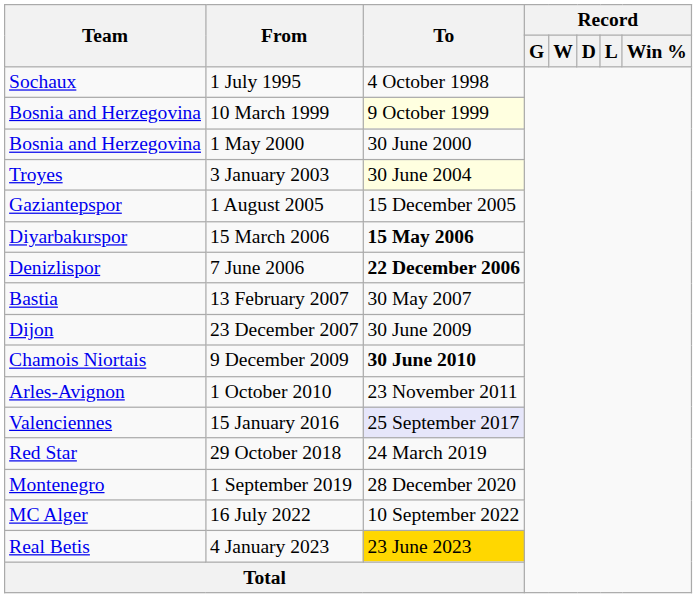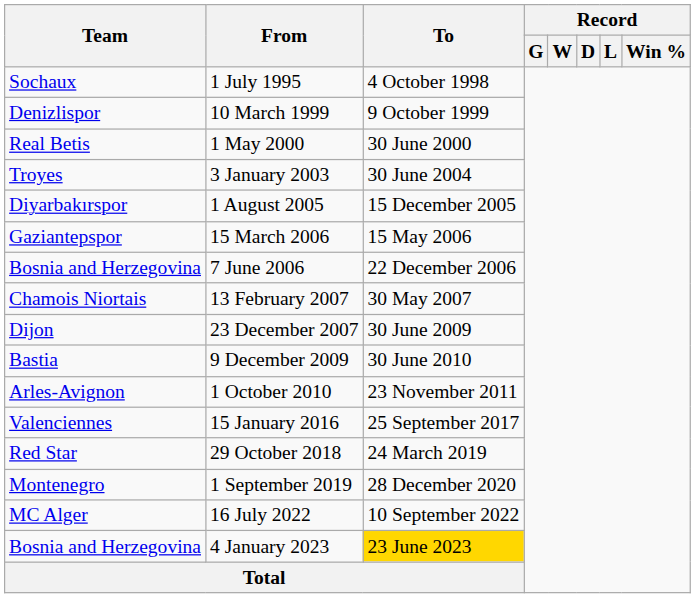(105, 112) Bosnia and Herzegovina -> (55, 112) Denizlispor
(428, 112) lightyellow background -> (428, 112) no background
(105, 143) Bosnia and Herzegovina -> (50, 143) Real Betis
(420, 174) lightyellow background -> (420, 174) no background
(65, 205) Gaziantepspor -> (68, 205) Diyarbakırspor
(68, 236) Diyarbakırspor -> (65, 236) Gaziantepspor
(421, 236) bold -> (420, 236) normal
(55, 267) Denizlispor -> (105, 267) Bosnia and Herzegovina
(444, 267) bold -> (442, 267) normal
(34, 298) Bastia -> (78, 298) Chamois Niortais
(78, 360) Chamois Niortais -> (34, 360) Bastia
(422, 360) bold -> (420, 360) normal
(443, 422) lavender background -> (443, 422) no background
(50, 546) Real Betis -> (105, 546) Bosnia and Herzegovina
